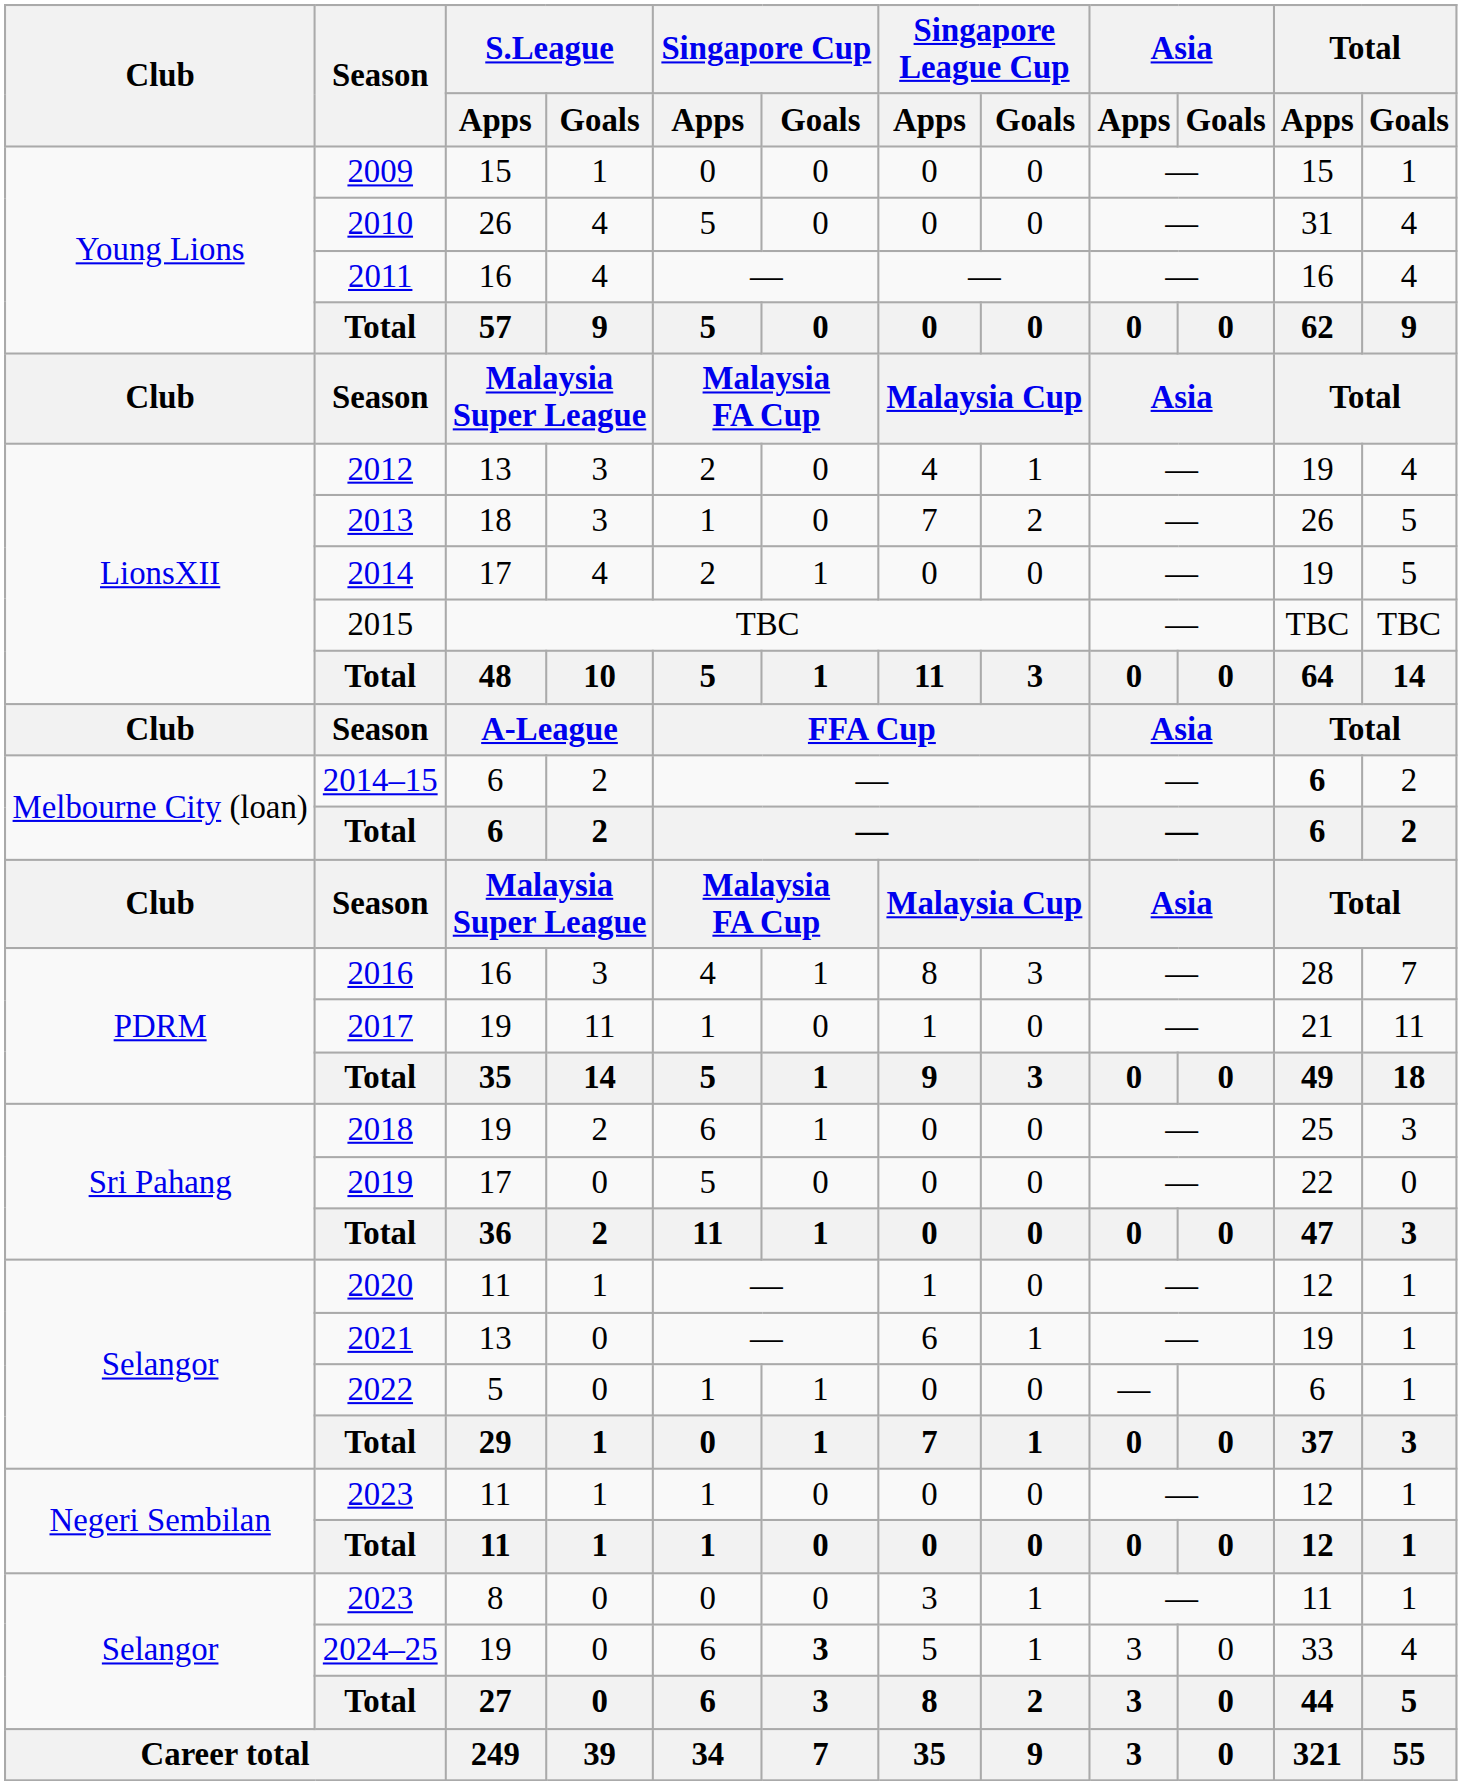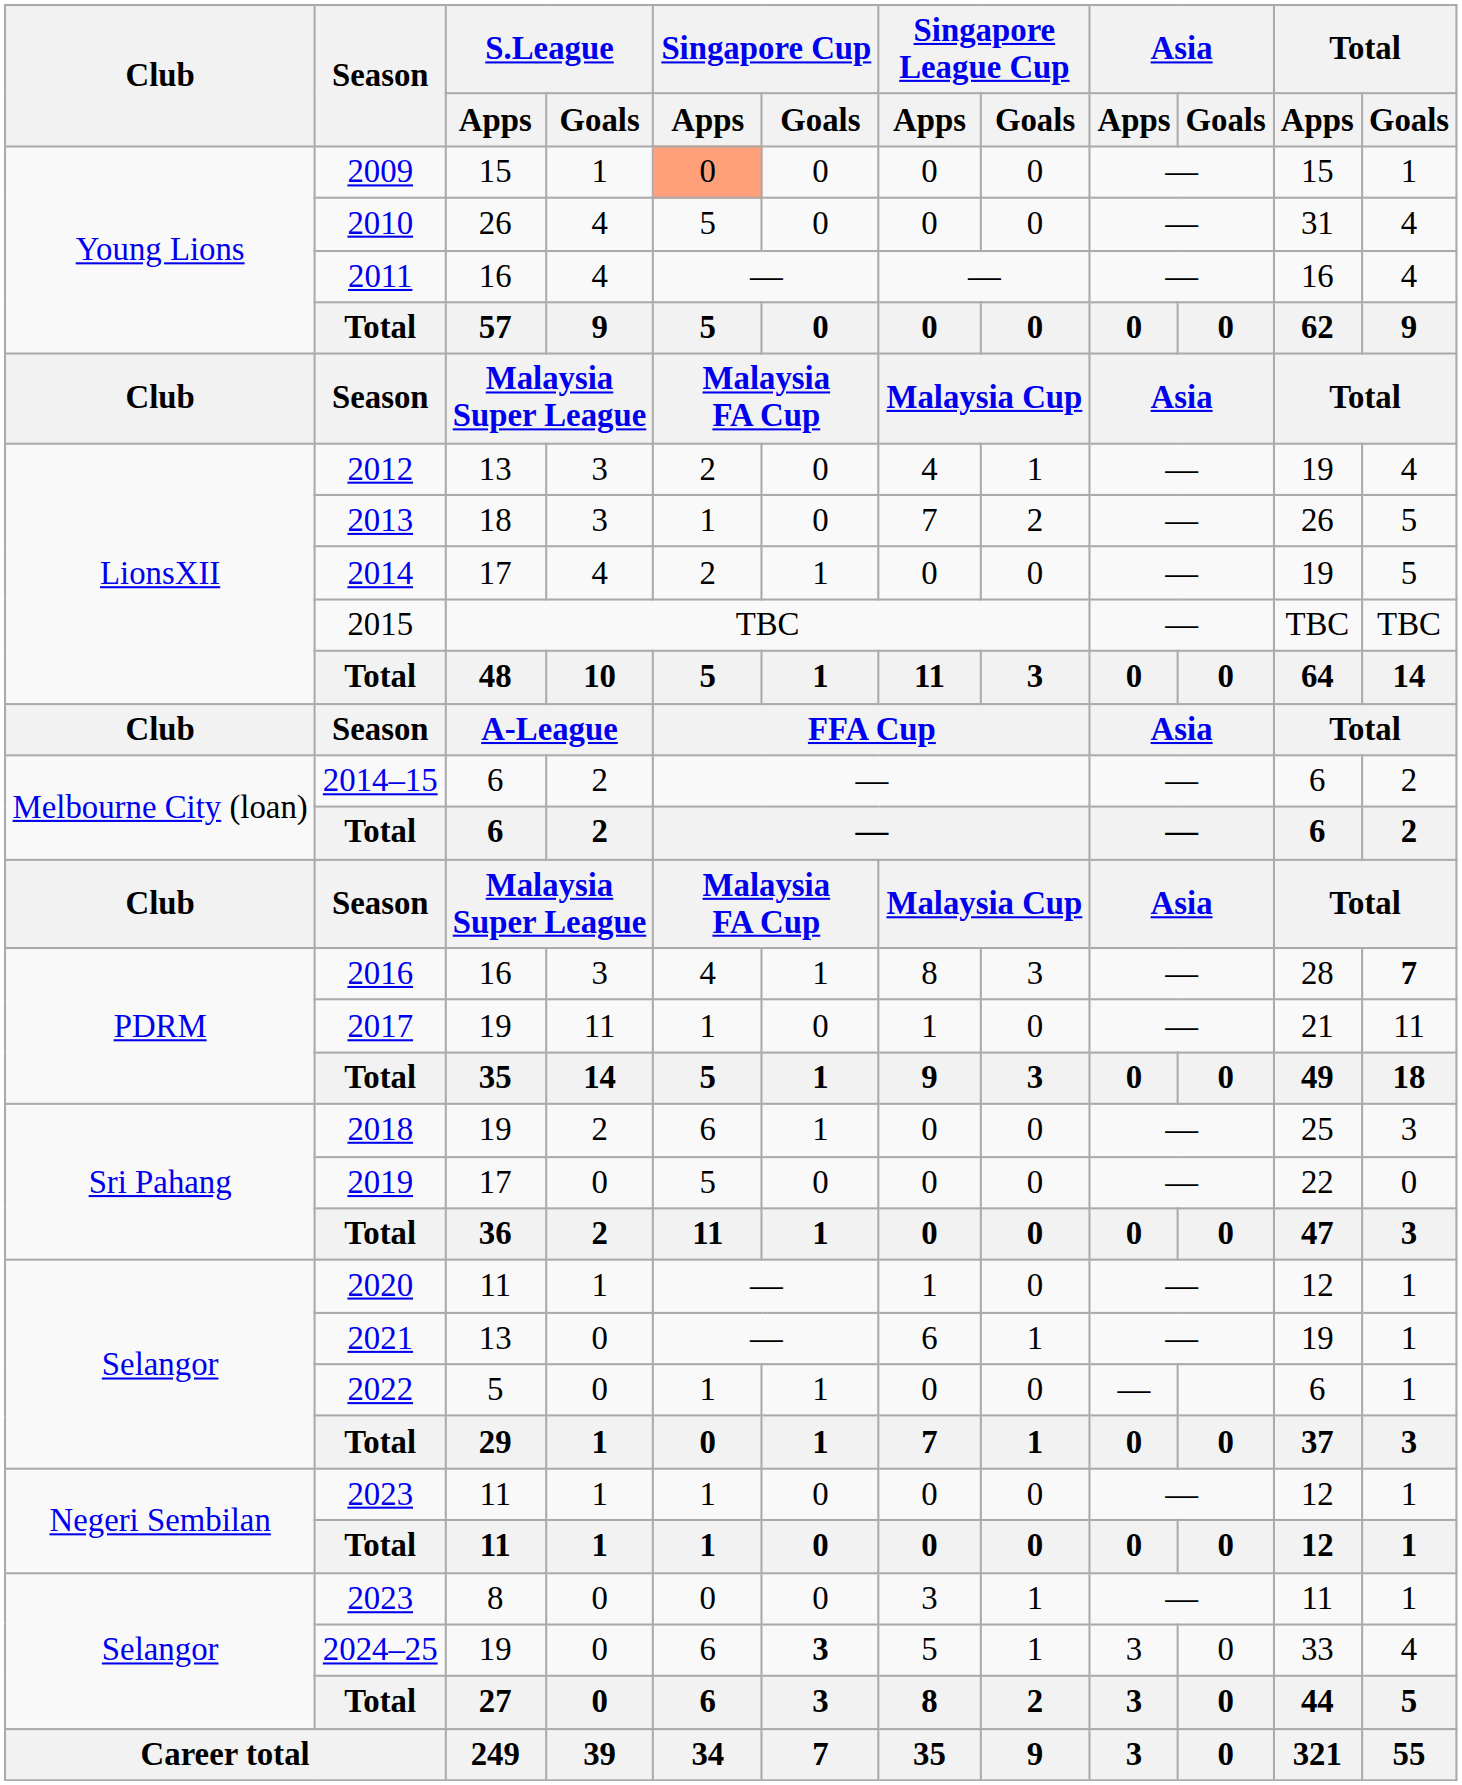(708, 171) no background -> (708, 171) lightsalmon background
(1317, 780) bold -> (1317, 780) normal
(1409, 973) normal -> (1409, 973) bold
